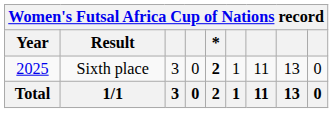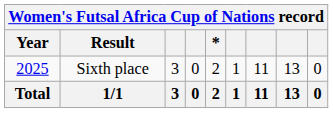(216, 68) bold -> (216, 68) normal
